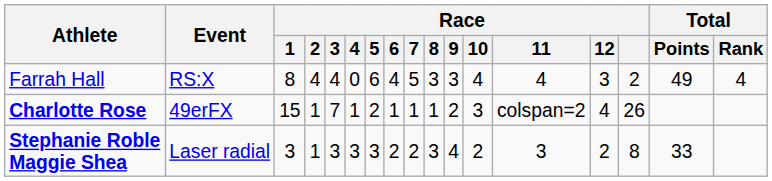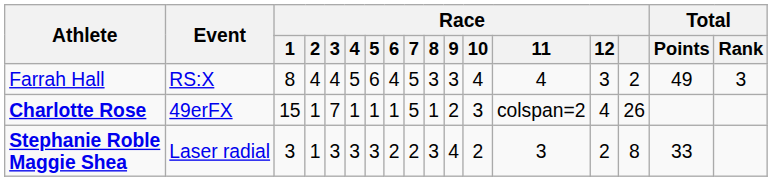(355, 80) 0 -> (355, 80) 5
(741, 80) 4 -> (741, 80) 3
(374, 110) 2 -> (374, 110) 1
(414, 110) 1 -> (414, 110) 5
